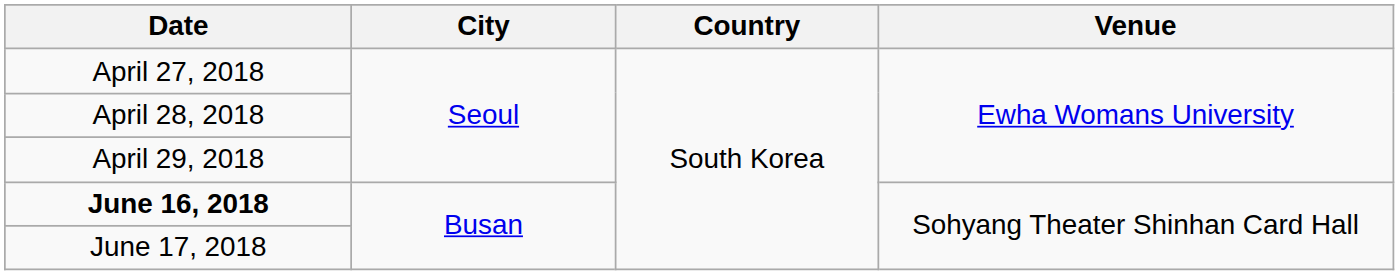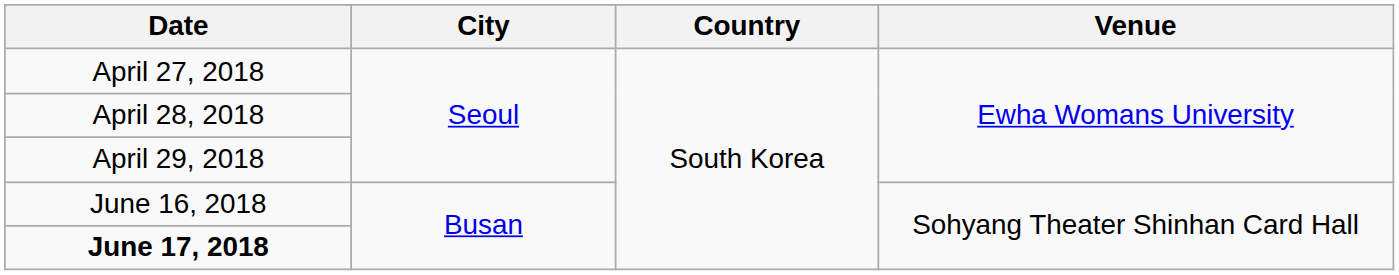(178, 203) bold -> (178, 203) normal
(178, 247) normal -> (178, 247) bold
